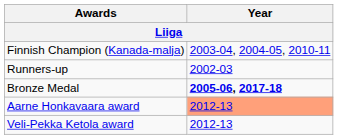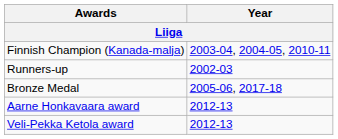(236, 87) bold -> (236, 87) normal
(211, 106) lightsalmon background -> (211, 106) no background
